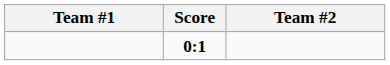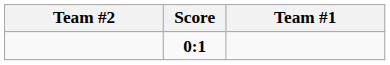columns swapped: (84, 18) <-> (305, 18)
